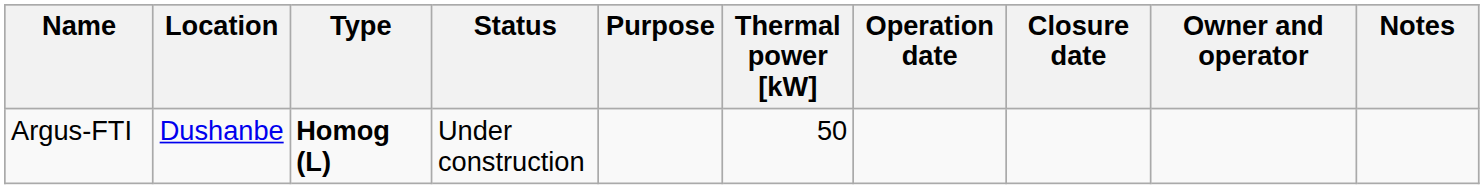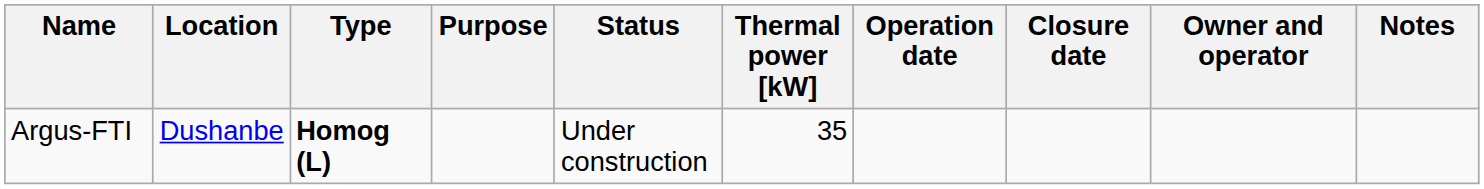columns swapped: (660, 26) <-> (515, 26)
(832, 130) 50 -> (832, 130) 35
